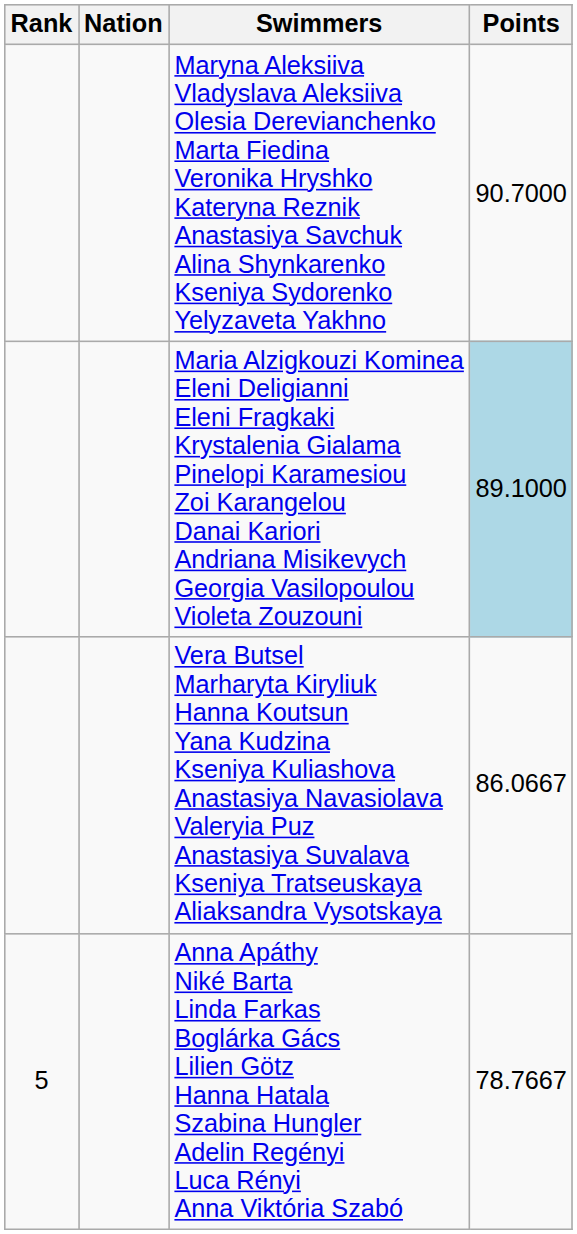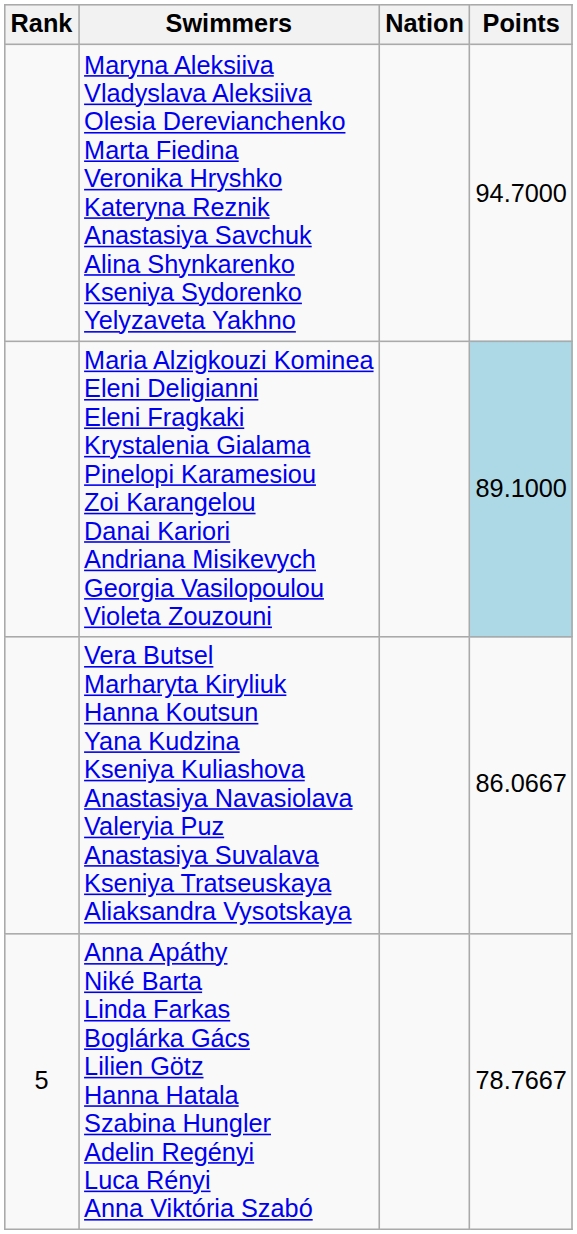columns swapped: (123, 24) <-> (319, 24)
(521, 192) 90.7000 -> (521, 192) 94.7000
